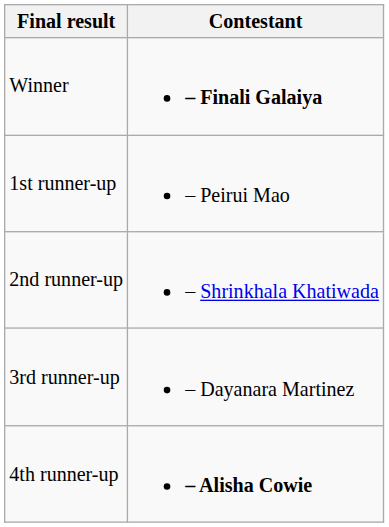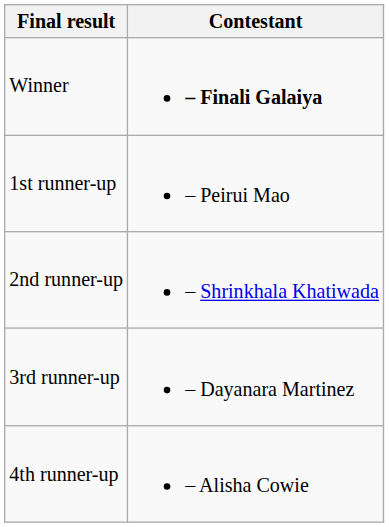(256, 486) bold -> (256, 486) normal
